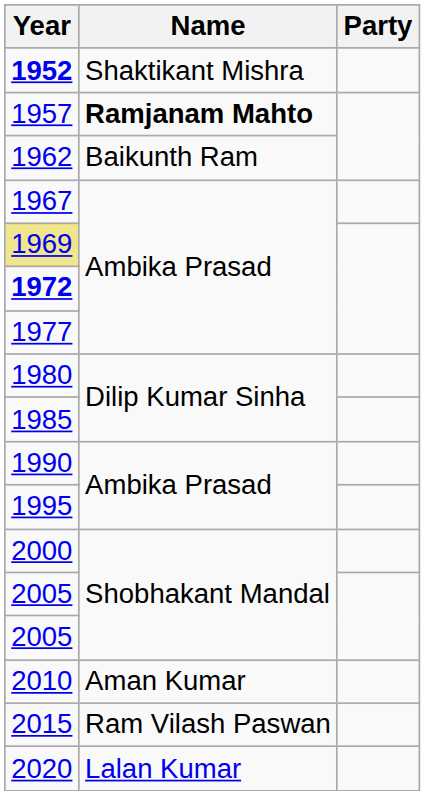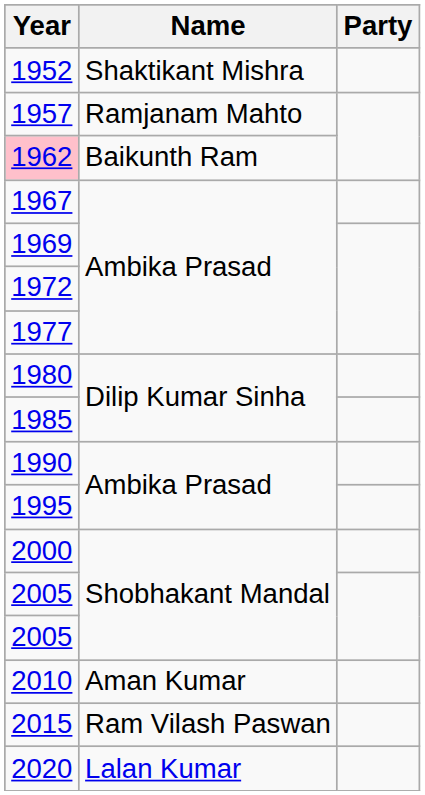(42, 69) bold -> (42, 69) normal
(199, 113) bold -> (194, 113) normal
(42, 157) no background -> (42, 157) pink background
(42, 244) khaki background -> (42, 244) no background
(42, 288) bold -> (42, 288) normal
